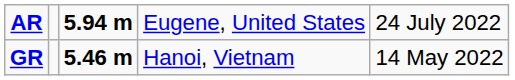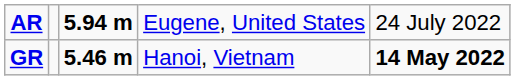(439, 58) normal -> (440, 58) bold
